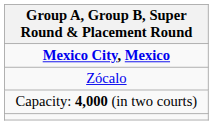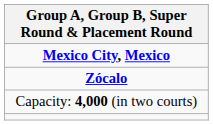(106, 78) normal -> (106, 78) bold
